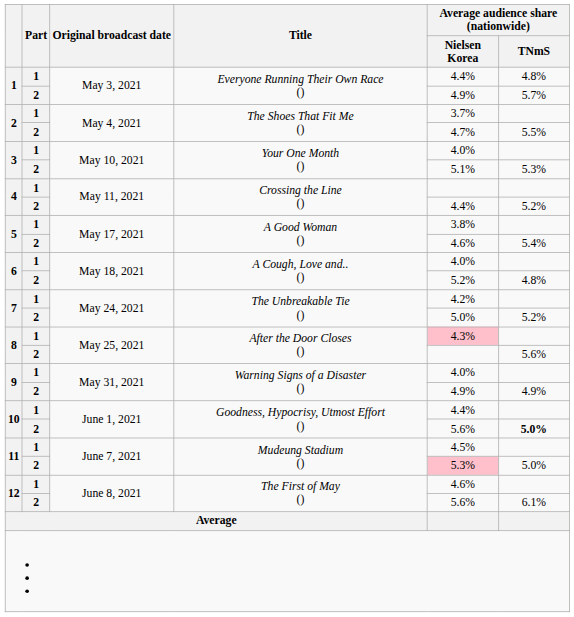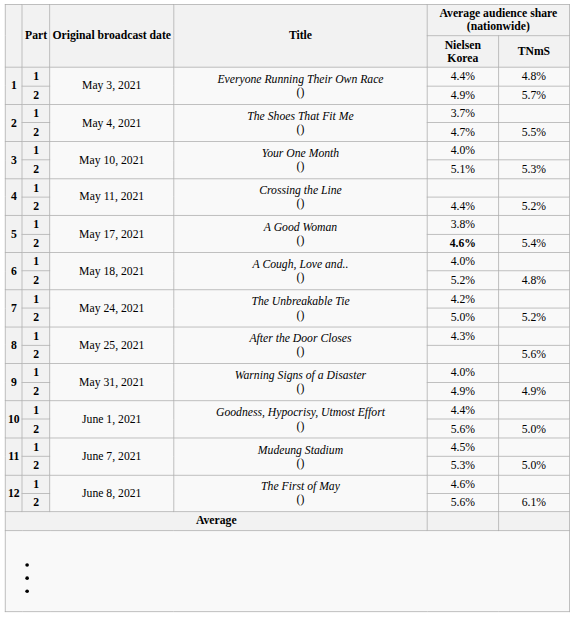(463, 243) normal -> (463, 243) bold
(463, 336) pink background -> (463, 336) no background
(534, 428) bold -> (534, 428) normal
(463, 465) pink background -> (463, 465) no background
